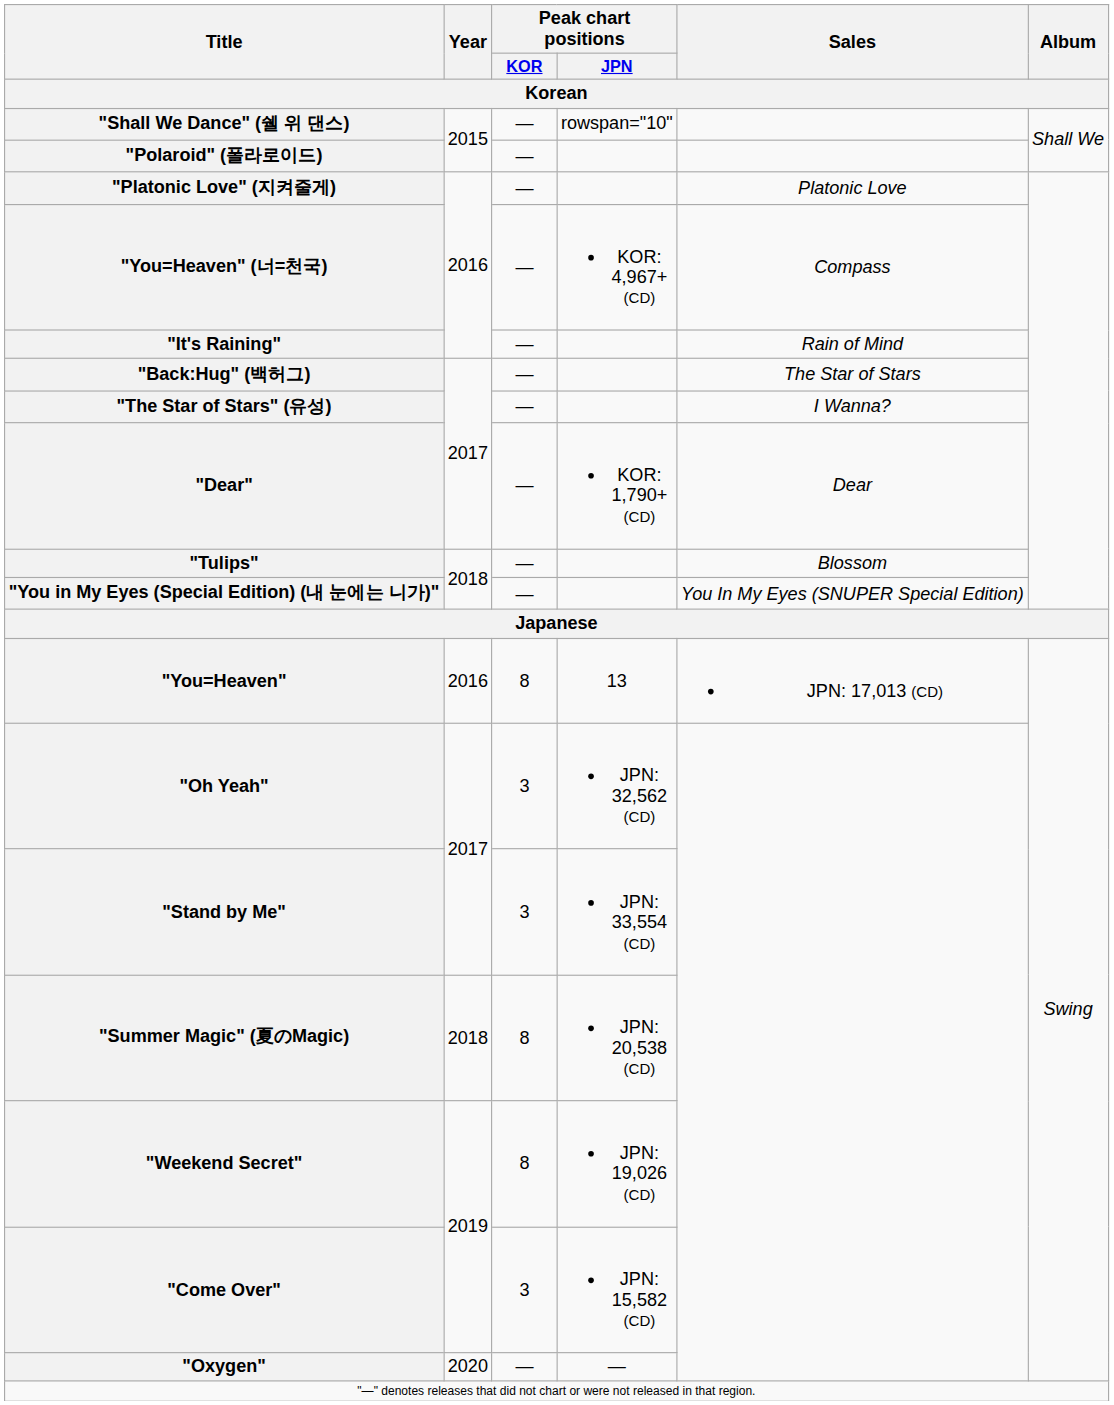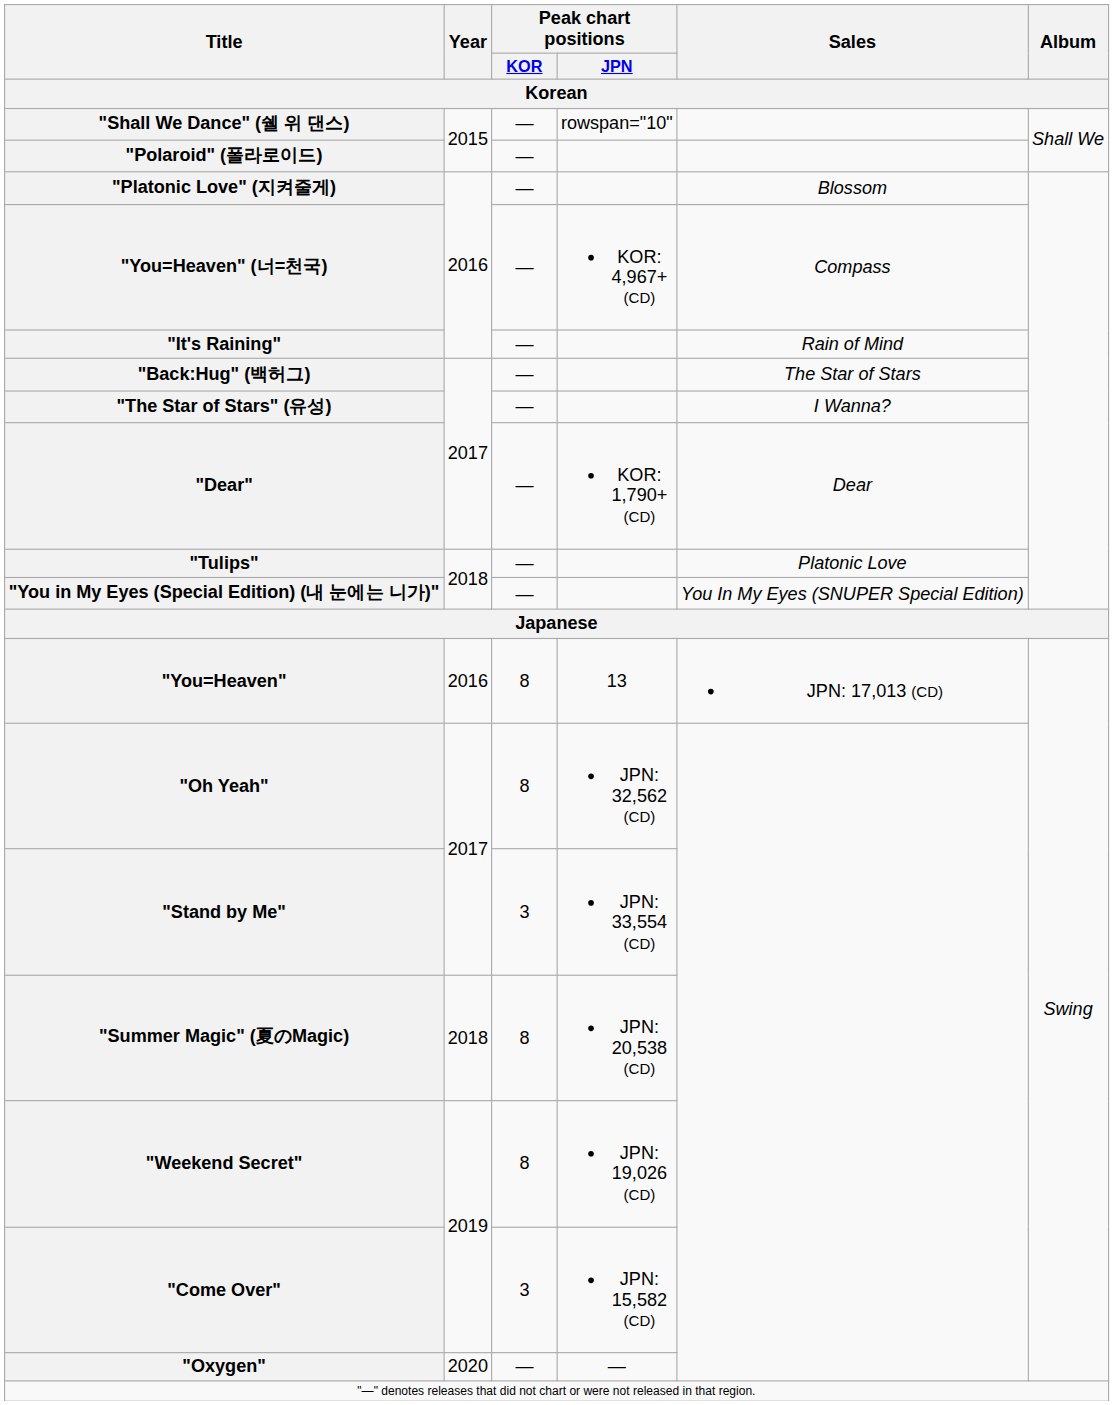(852, 188) Platonic Love -> (852, 188) Blossom
(852, 562) Blossom -> (852, 562) Platonic Love
(524, 786) 3 -> (524, 786) 8
